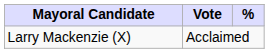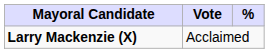(69, 37) normal -> (72, 37) bold
